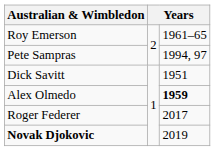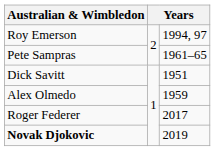(185, 35) 1961–65 -> (185, 35) 1994, 97
(185, 55) 1994, 97 -> (185, 55) 1961–65
(175, 95) bold -> (175, 95) normal
